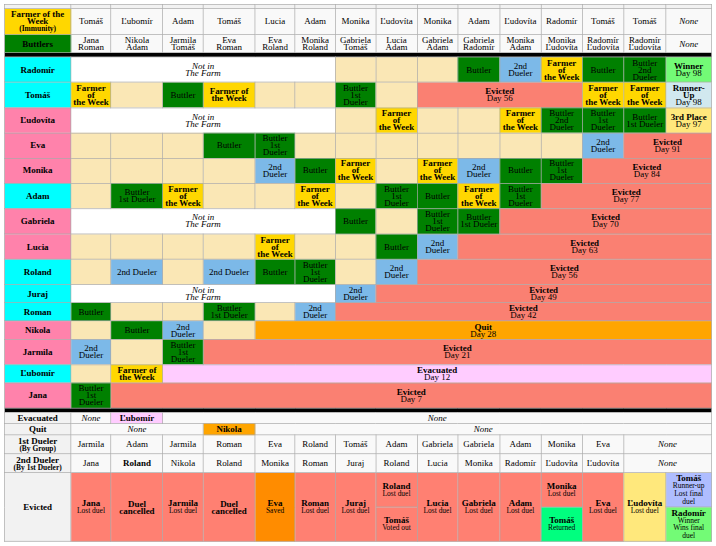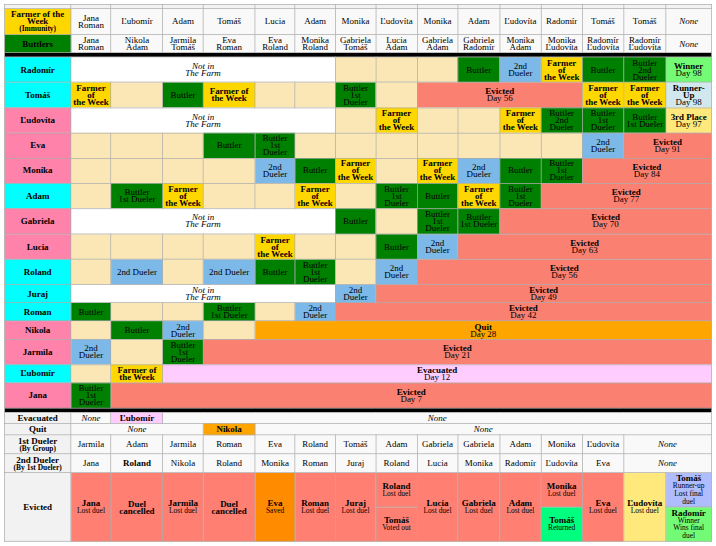(91, 21) Tomáš -> (91, 21) Jana Roman
(603, 444) Eva -> (603, 444) Ľudovíta
(603, 463) Ľudovíta -> (603, 463) Eva
